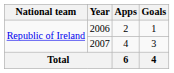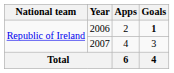(154, 28) normal -> (154, 28) bold
